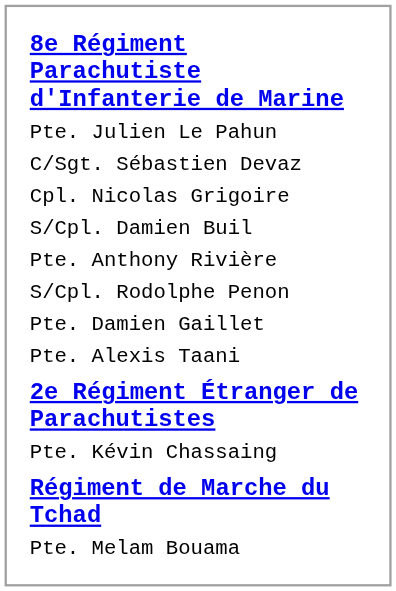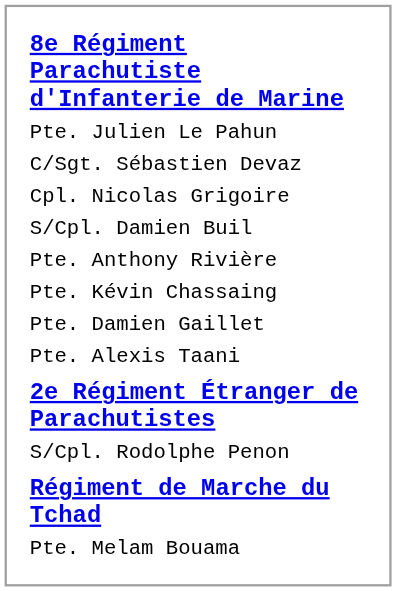(160, 293) S/Cpl. Rodolphe Penon -> (153, 293) Pte. Kévin Chassaing
(153, 454) Pte. Kévin Chassaing -> (160, 454) S/Cpl. Rodolphe Penon
